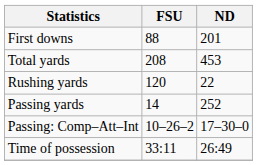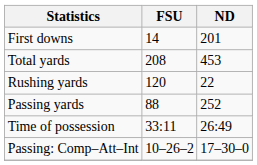(152, 38) 88 -> (152, 38) 14
(152, 104) 14 -> (152, 104) 88
rows swapped: (73, 126) <-> (61, 148)
